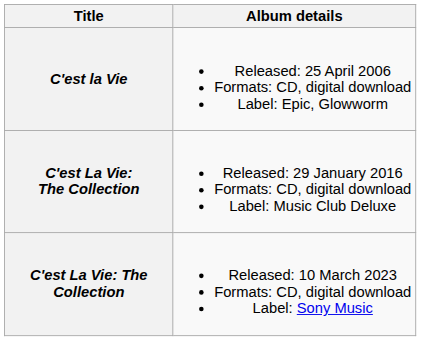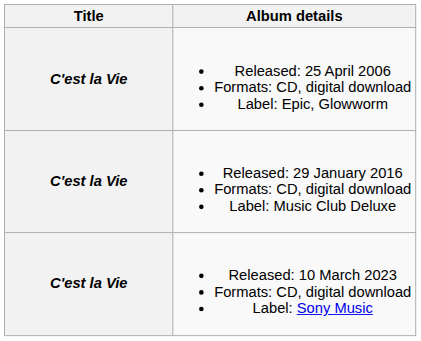(89, 181) C'est La Vie: The Collection -> (89, 181) C'est la Vie
(89, 284) C'est La Vie: The Collection -> (89, 284) C'est la Vie
